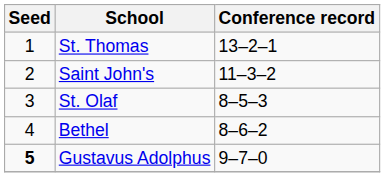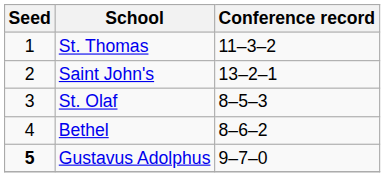(248, 46) 13–2–1 -> (247, 46) 11–3–2
(247, 74) 11–3–2 -> (248, 74) 13–2–1
